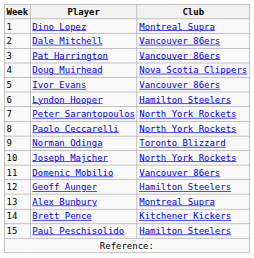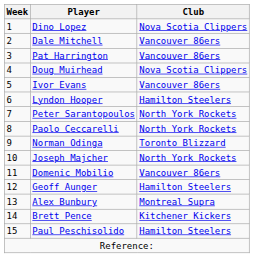(177, 26) Montreal Supra -> (193, 26) Nova Scotia Clippers
